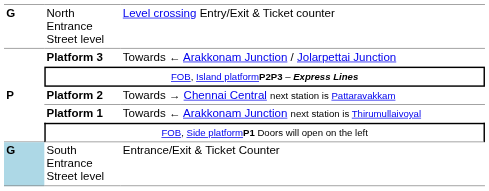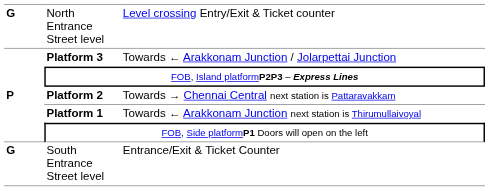(11, 151) lightblue background -> (11, 151) no background
